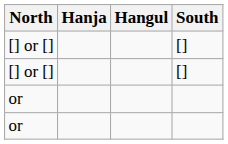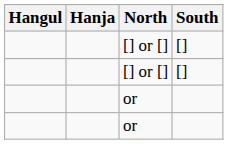columns swapped: (141, 17) <-> (31, 17)
